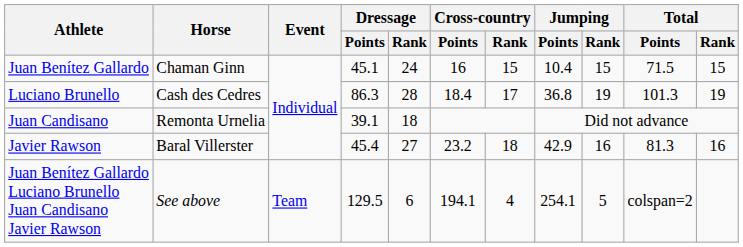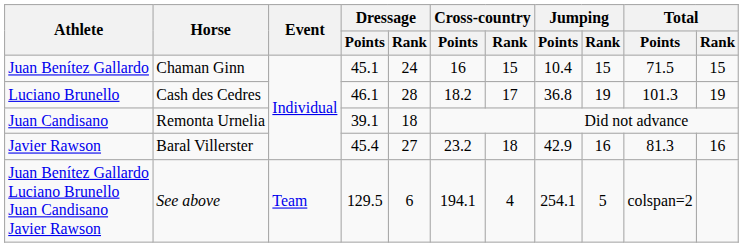(365, 94) 86.3 -> (365, 94) 46.1
(458, 94) 18.4 -> (458, 94) 18.2
